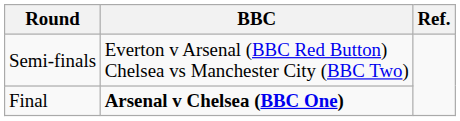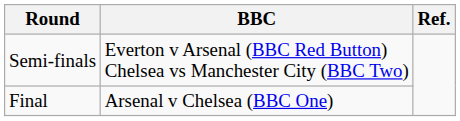(224, 100) bold -> (219, 100) normal
